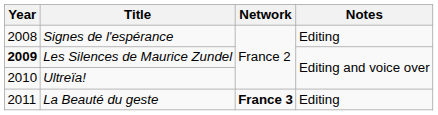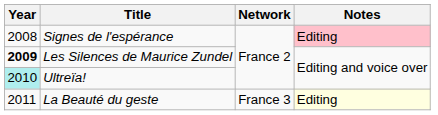(319, 36) no background -> (317, 36) pink background
(22, 78) no background -> (22, 78) paleturquoise background
(266, 99) bold -> (264, 99) normal
(319, 99) no background -> (317, 99) lightyellow background
